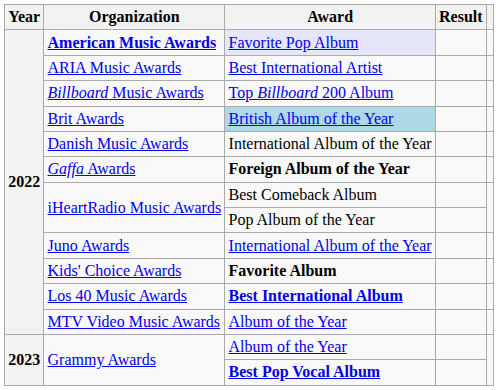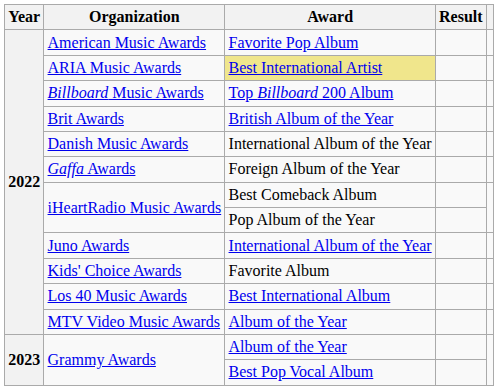(132, 42) bold -> (127, 42) normal
(293, 42) lavender background -> (293, 42) no background
(305, 67) no background -> (305, 67) khaki background
(311, 118) lightblue background -> (311, 118) no background
(319, 169) bold -> (314, 169) normal
(283, 270) bold -> (279, 270) normal
(316, 296) bold -> (309, 296) normal
(304, 372) bold -> (301, 372) normal
